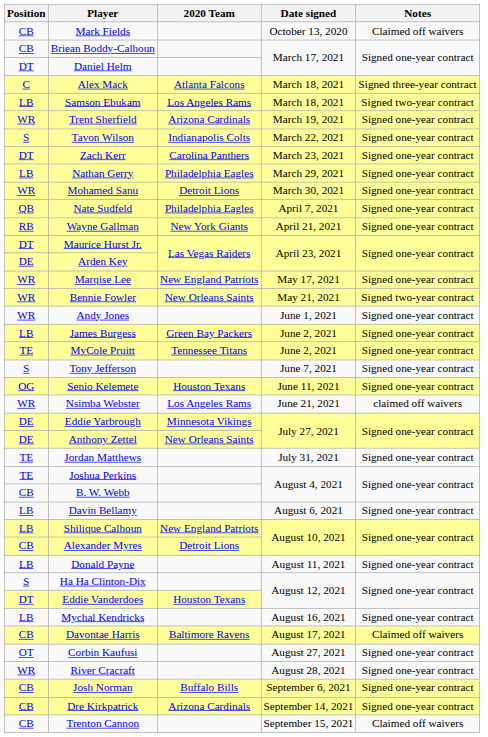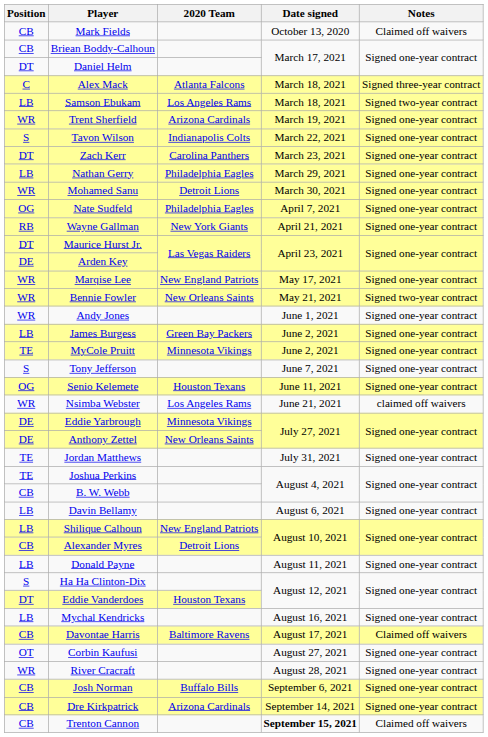(26, 208) QB -> (26, 208) OG
(209, 350) Tennessee Titans -> (209, 350) Minnesota Vikings
(308, 723) normal -> (310, 723) bold
